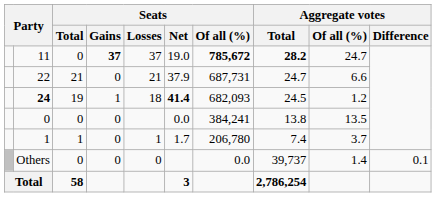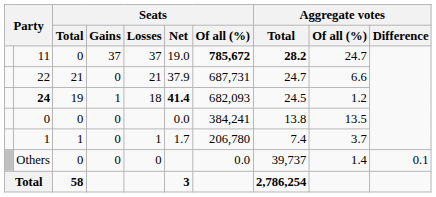(114, 56) bold -> (114, 56) normal
